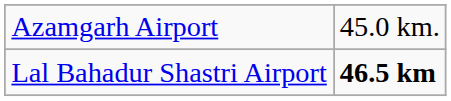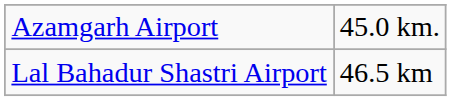(388, 71) bold -> (386, 71) normal
